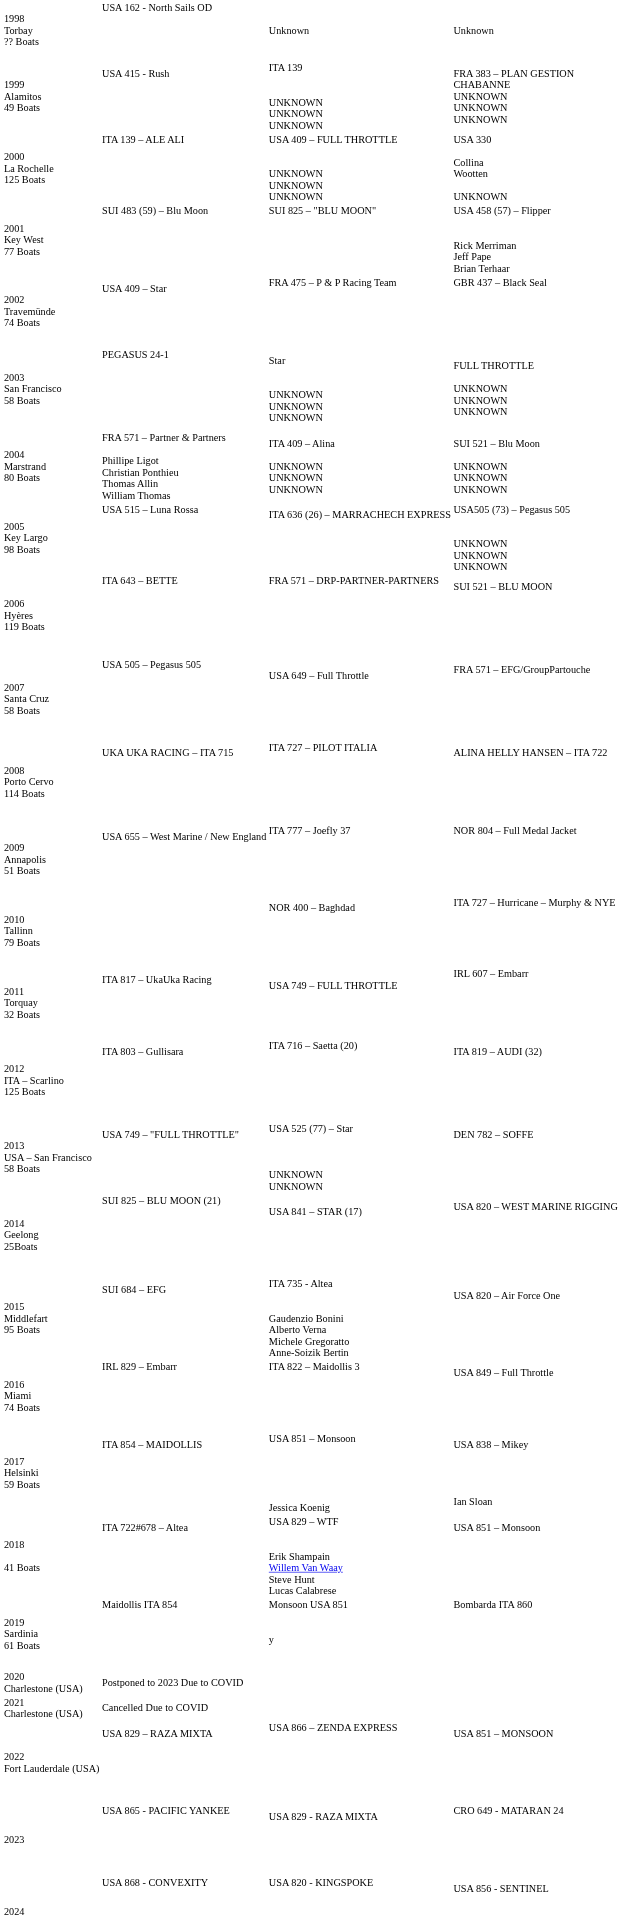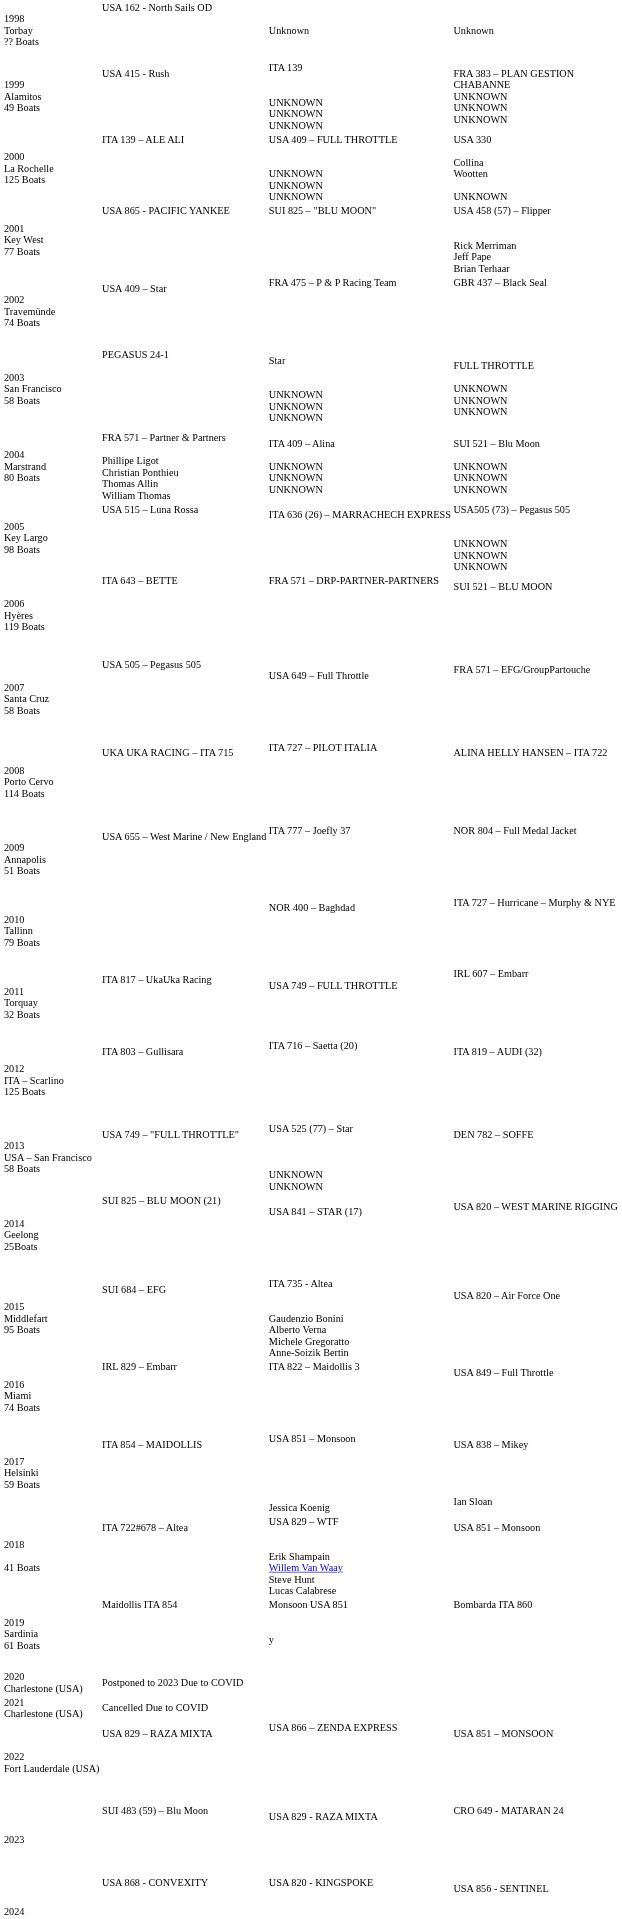(155, 211) SUI 483 (59) – Blu Moon -> (166, 211) USA 865 - PACIFIC YANKEE
(166, 1811) USA 865 - PACIFIC YANKEE -> (155, 1811) SUI 483 (59) – Blu Moon
